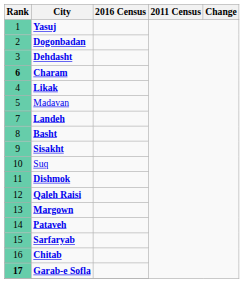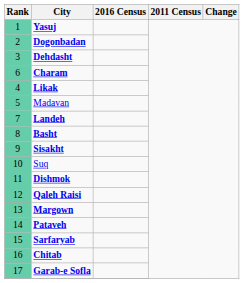(18, 73) bold -> (18, 73) normal
(18, 270) bold -> (18, 270) normal
